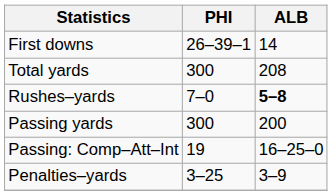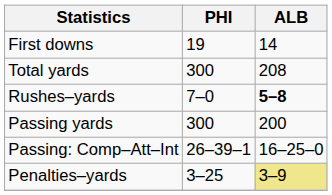(219, 44) 26–39–1 -> (195, 44) 19
(195, 150) 19 -> (219, 150) 26–39–1
(273, 176) no background -> (273, 176) khaki background
